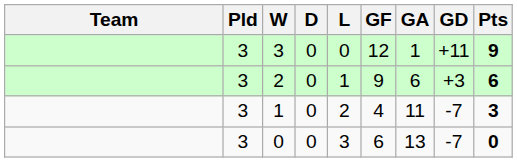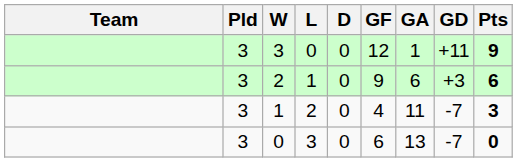columns swapped: (311, 19) <-> (344, 19)
